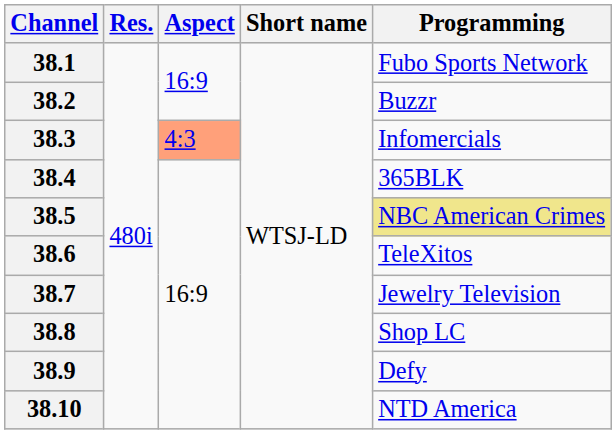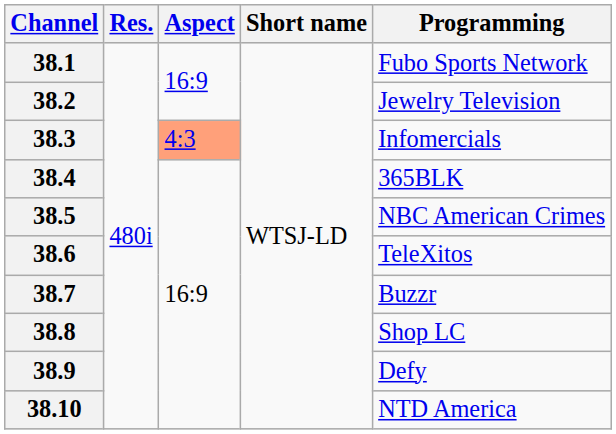(407, 100) Buzzr -> (469, 100) Jewelry Television
(492, 216) khaki background -> (492, 216) no background
(469, 293) Jewelry Television -> (407, 293) Buzzr
